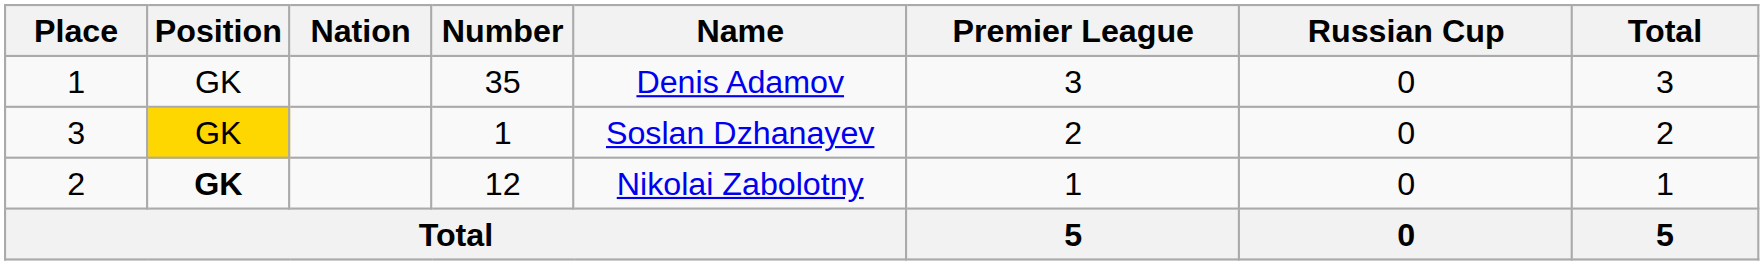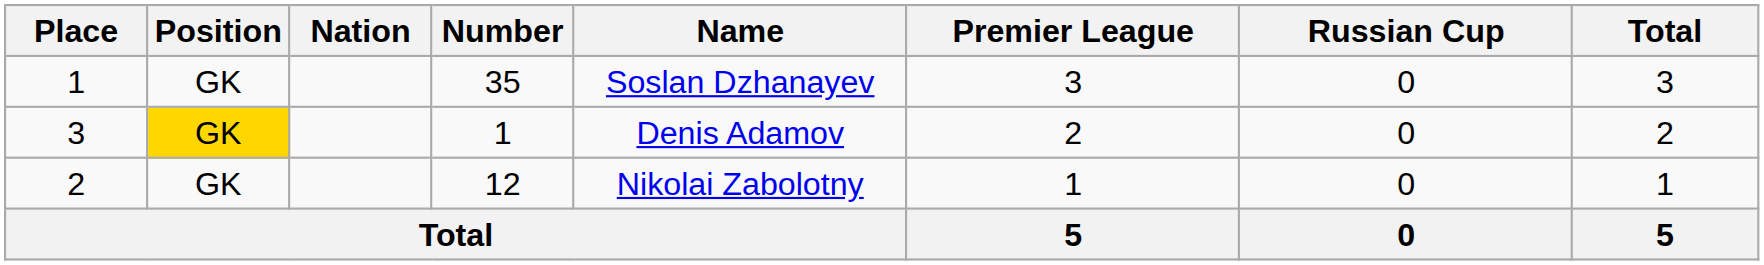(740, 82) Denis Adamov -> (740, 82) Soslan Dzhanayev
(740, 133) Soslan Dzhanayev -> (740, 133) Denis Adamov
(218, 184) bold -> (218, 184) normal
